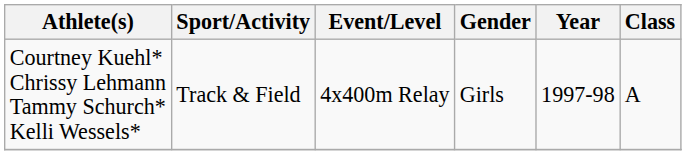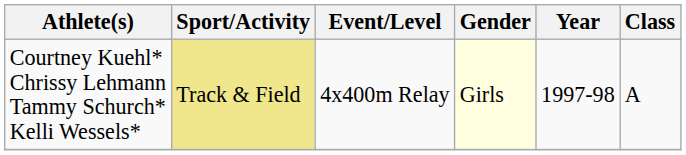(239, 94) no background -> (239, 94) khaki background
(482, 94) no background -> (482, 94) lightyellow background
